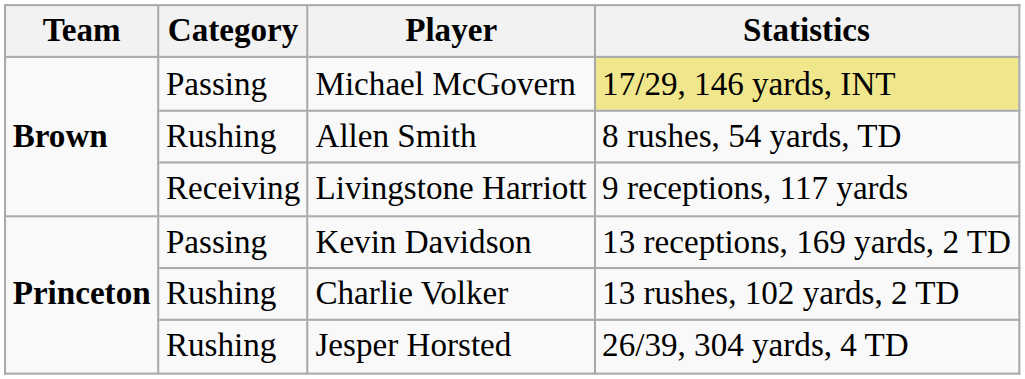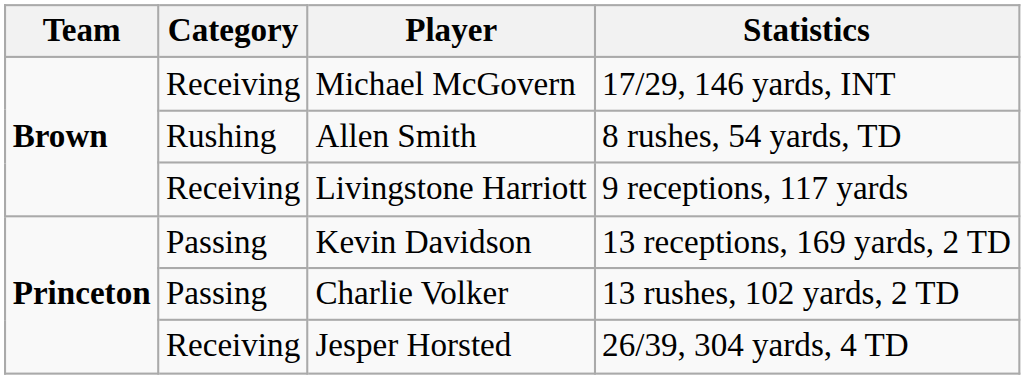(217, 83) Passing -> (233, 83) Receiving
(749, 83) khaki background -> (749, 83) no background
(221, 293) Rushing -> (217, 293) Passing
(221, 346) Rushing -> (233, 346) Receiving
